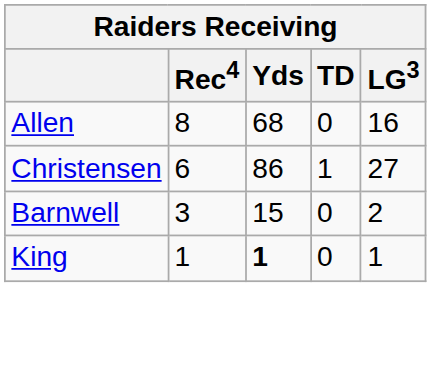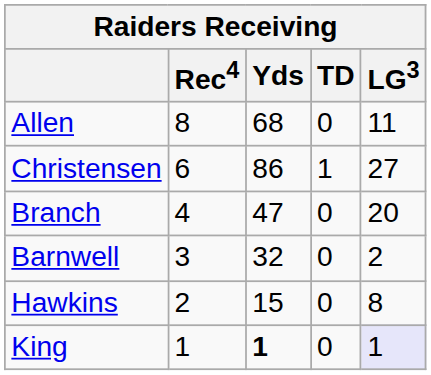(383, 123) 16 -> (382, 123) 11
+ row: (56, 213)
(268, 213) 15 -> (268, 257) 32
+ row: (65, 302)
(375, 257) no background -> (375, 347) lavender background
